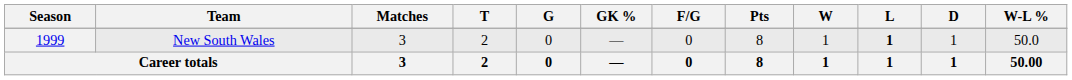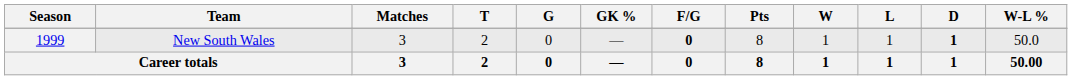(689, 40) normal -> (689, 40) bold
(890, 40) bold -> (890, 40) normal
(954, 40) normal -> (954, 40) bold
